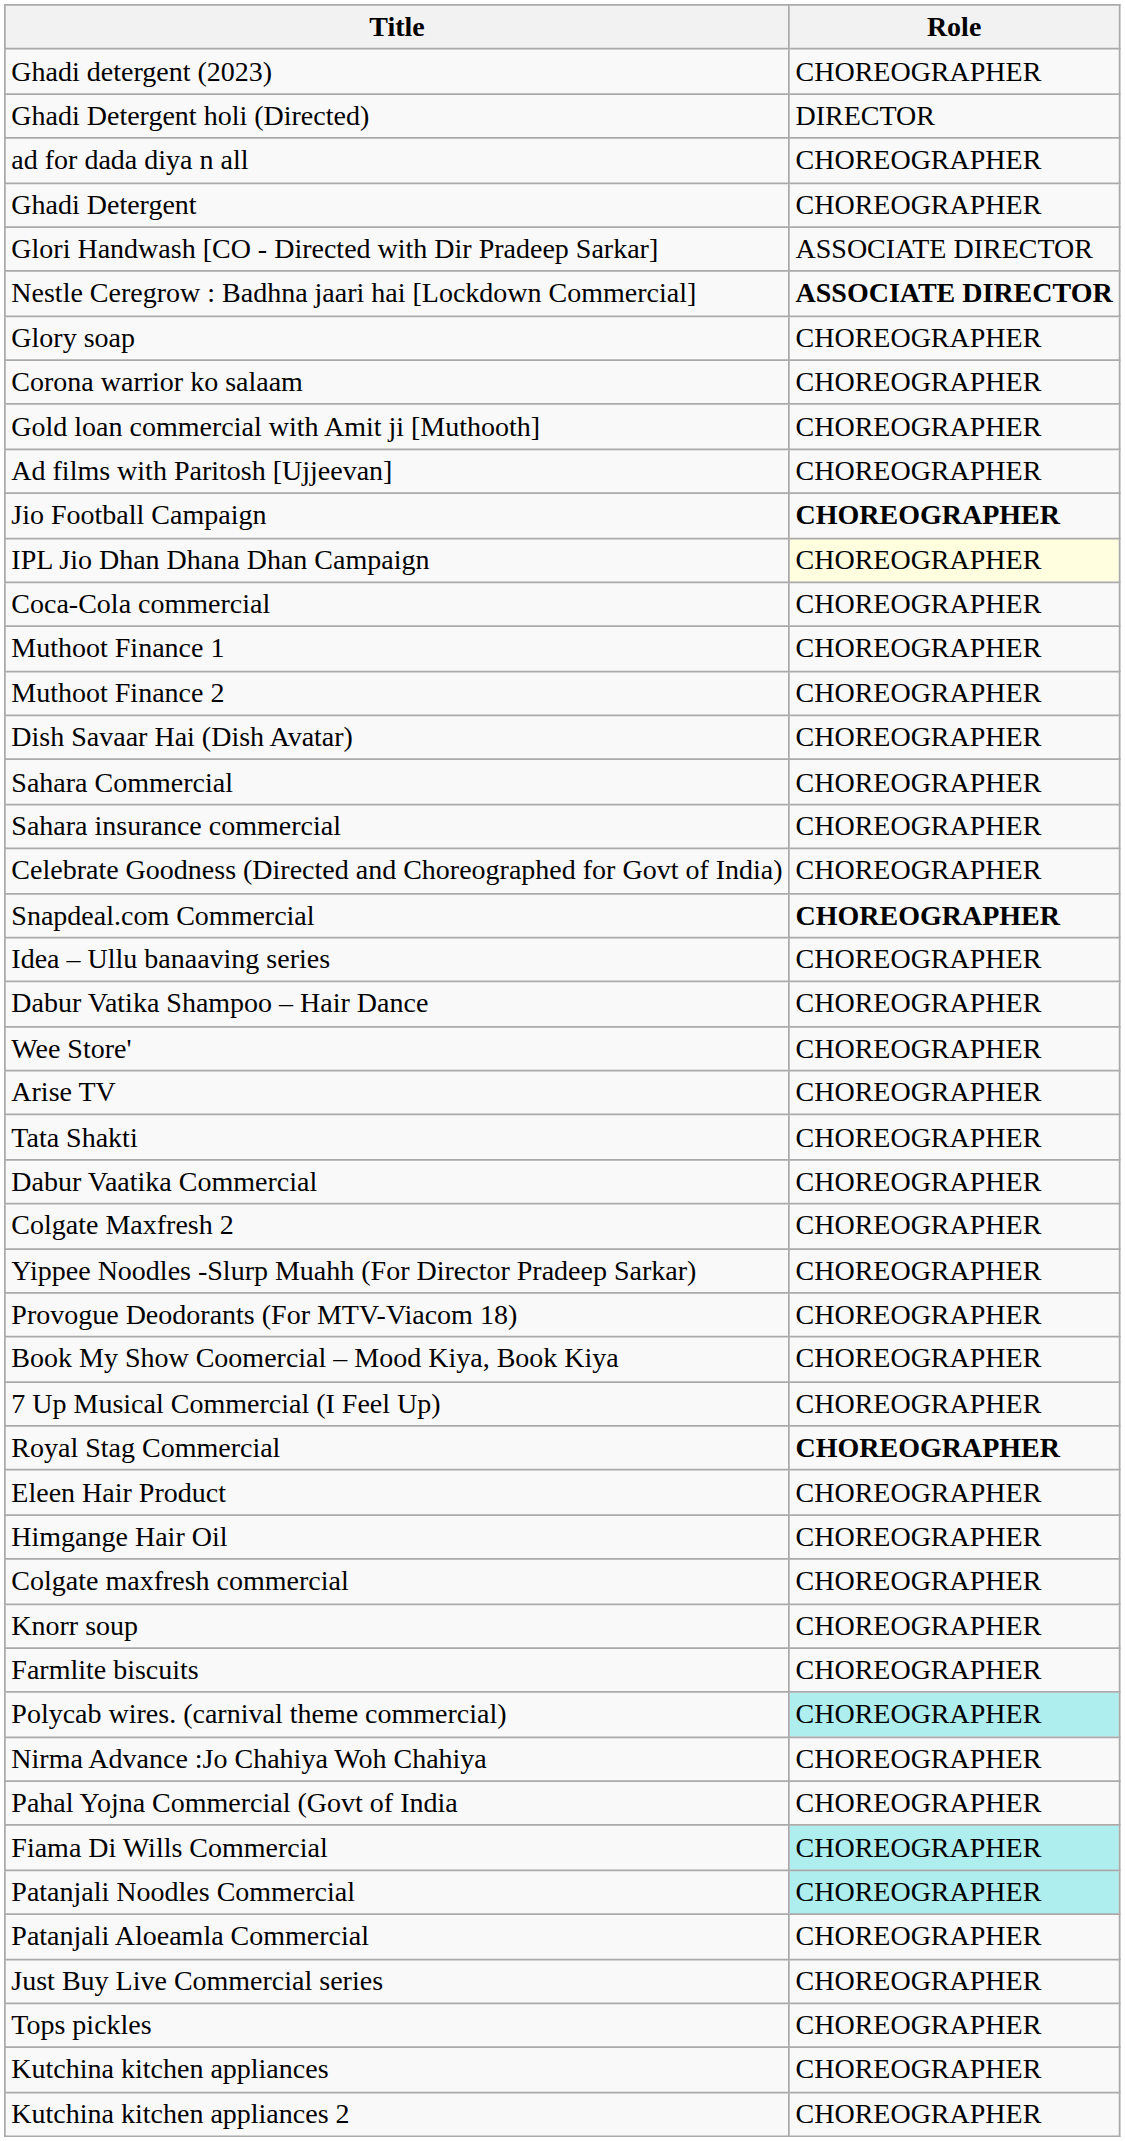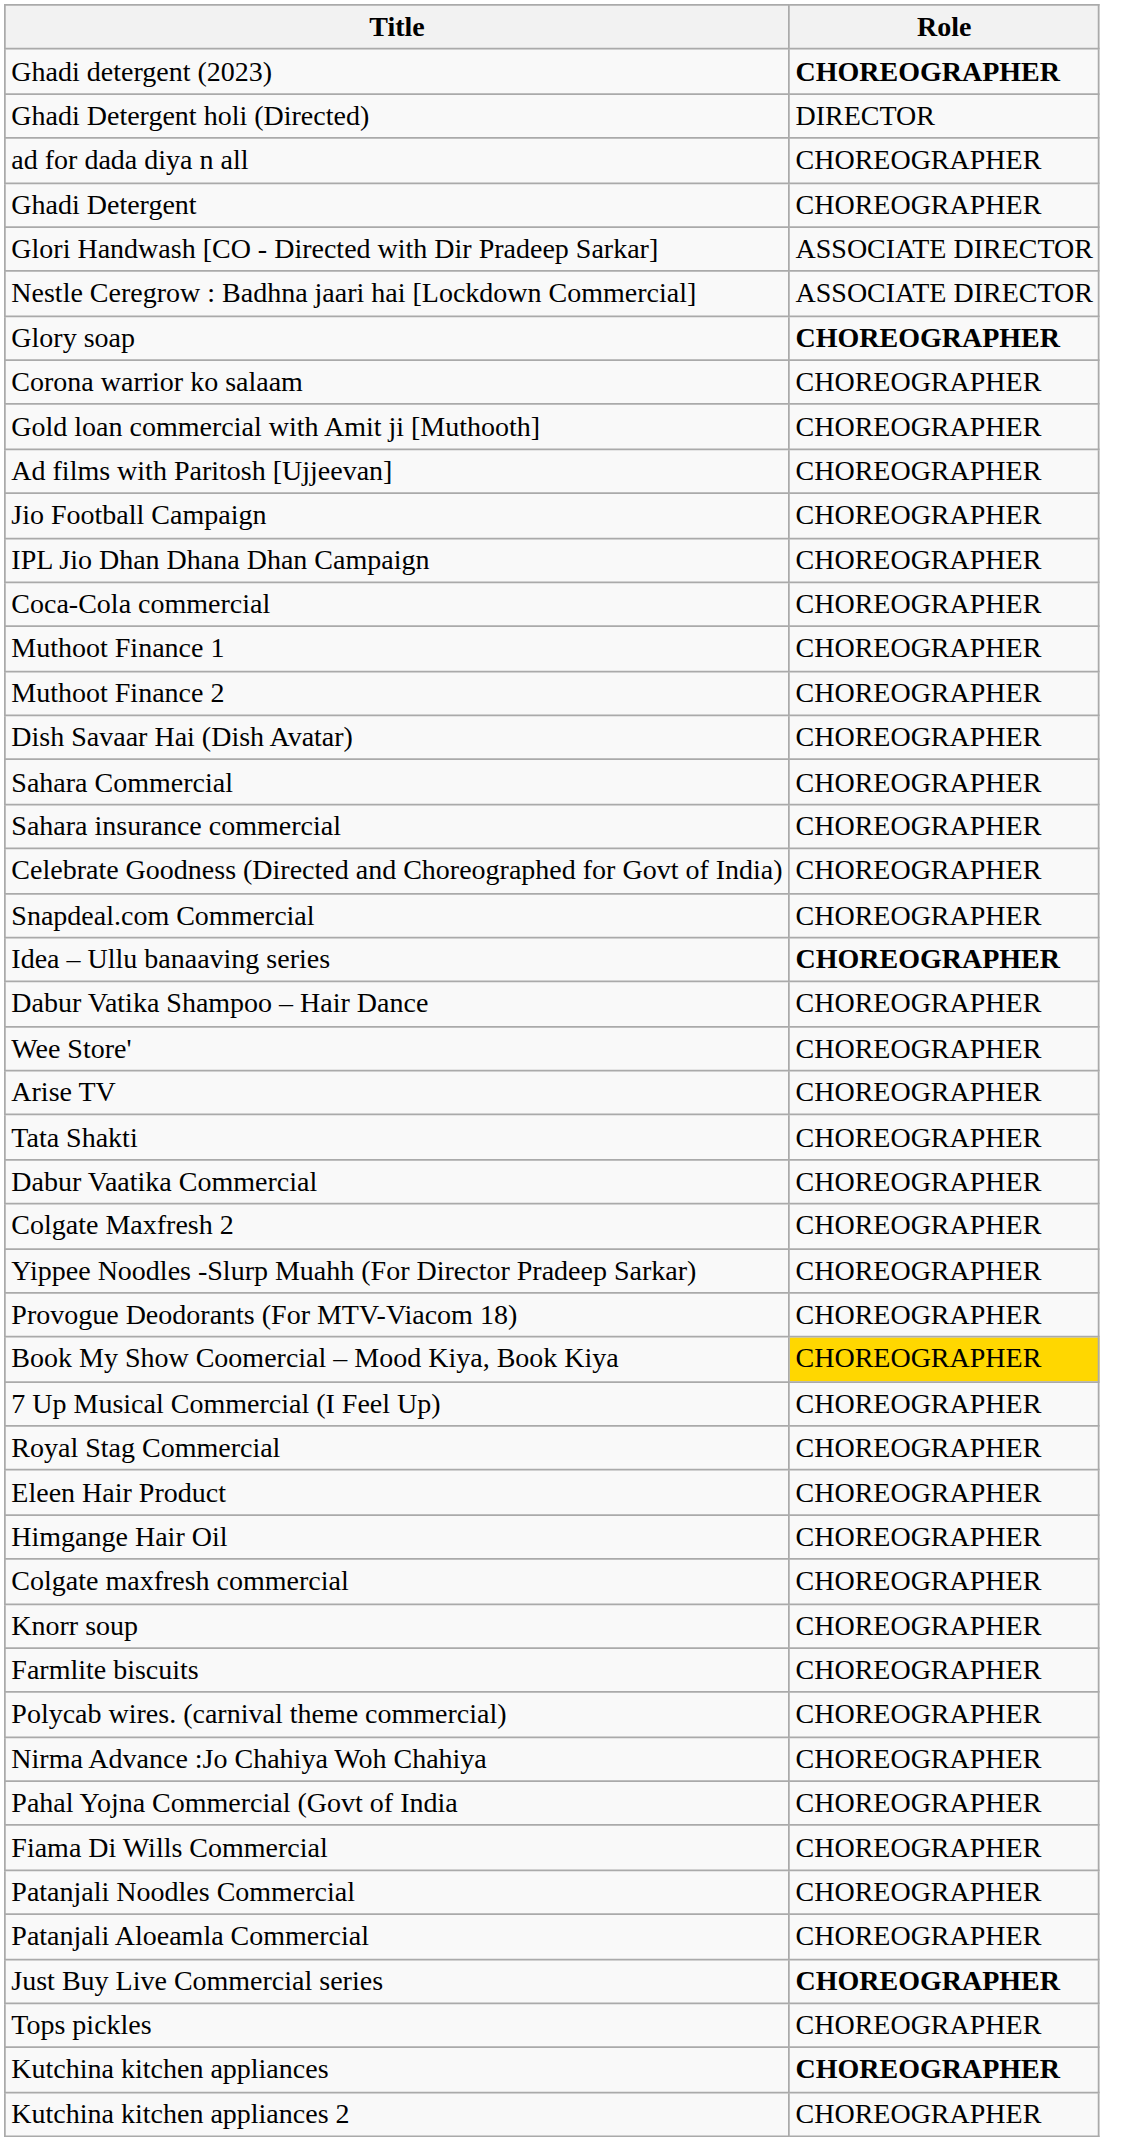(918, 71) normal -> (928, 71) bold
(954, 293) bold -> (944, 293) normal
(918, 337) normal -> (928, 337) bold
(928, 515) bold -> (918, 515) normal
(918, 559) lightyellow background -> (918, 559) no background
(928, 914) bold -> (918, 914) normal
(918, 959) normal -> (928, 959) bold
(918, 1358) no background -> (918, 1358) gold background
(928, 1447) bold -> (918, 1447) normal
(918, 1714) paleturquoise background -> (918, 1714) no background
(918, 1847) paleturquoise background -> (918, 1847) no background
(918, 1891) paleturquoise background -> (918, 1891) no background
(918, 1980) normal -> (928, 1980) bold
(918, 2069) normal -> (928, 2069) bold
